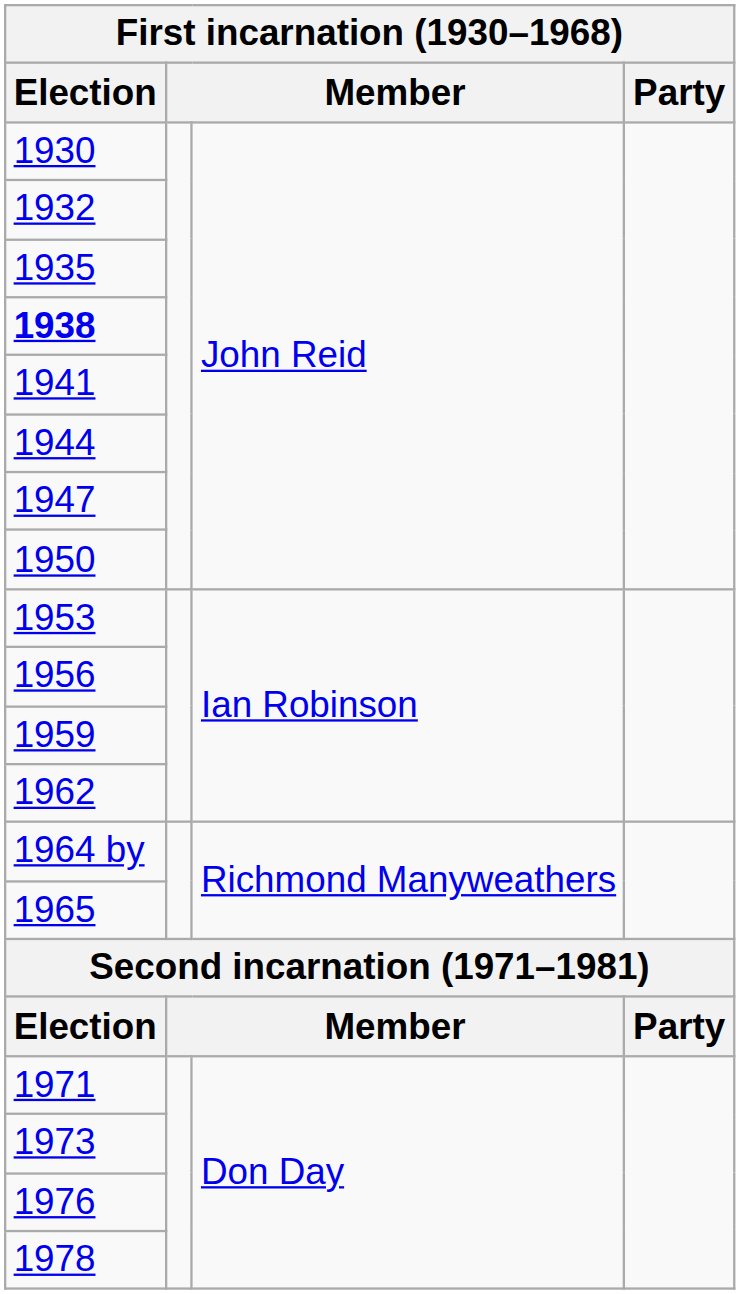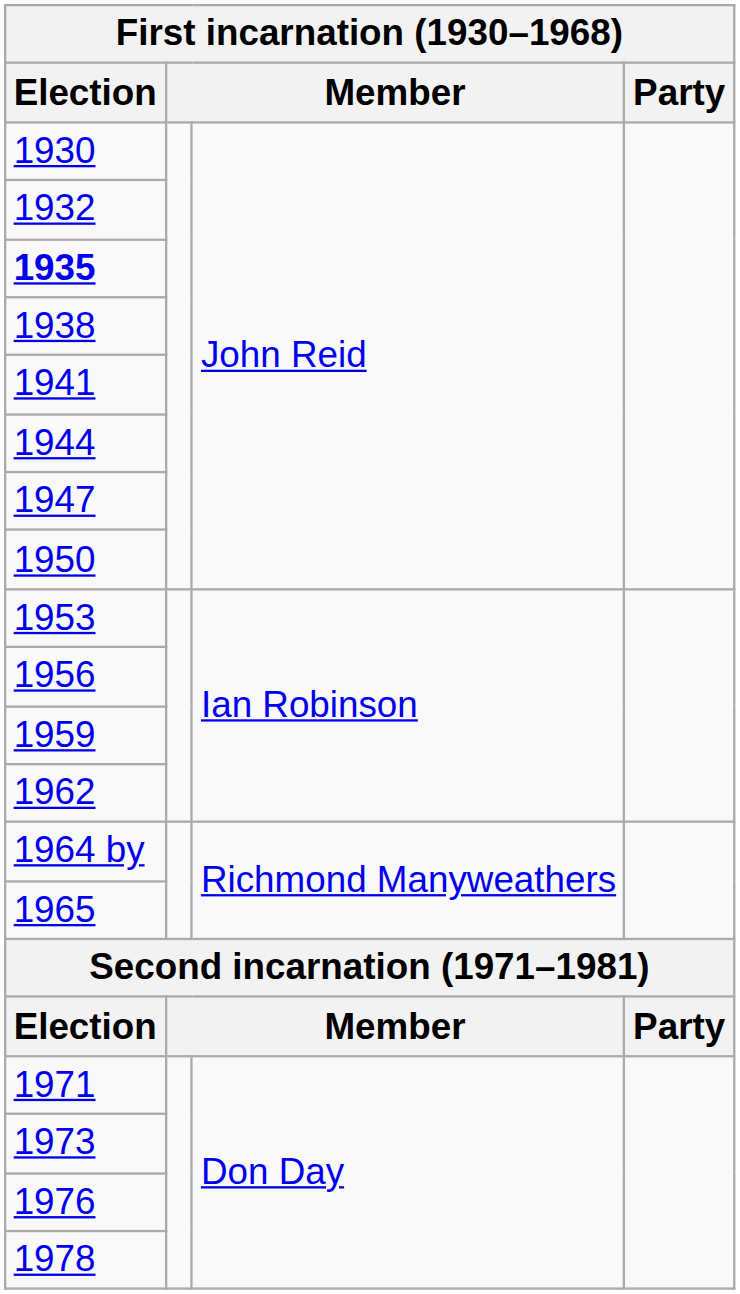(55, 267) normal -> (55, 267) bold
(55, 325) bold -> (55, 325) normal
